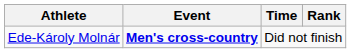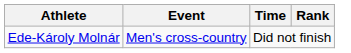(192, 37) bold -> (186, 37) normal
